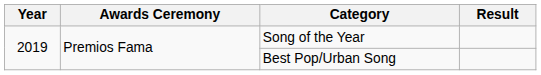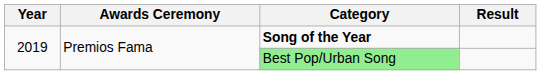(314, 37) normal -> (317, 37) bold
(329, 59) no background -> (329, 59) lightgreen background
